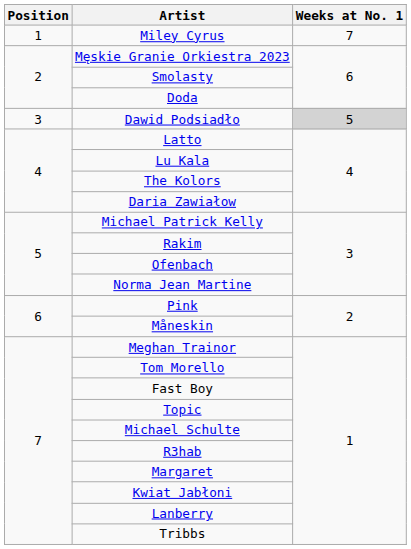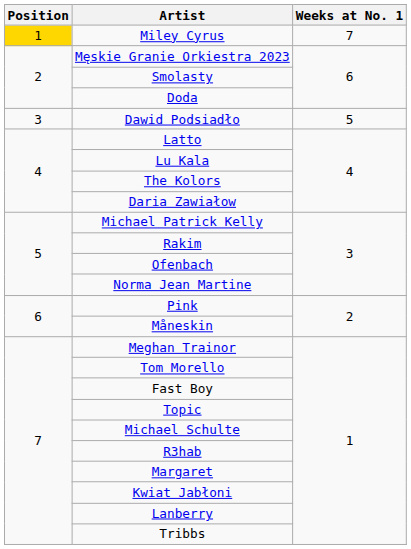(38, 36) no background -> (38, 36) gold background
(349, 119) lightgrey background -> (349, 119) no background
